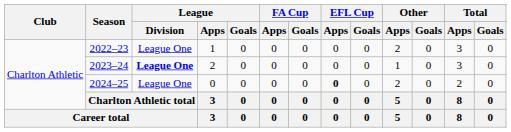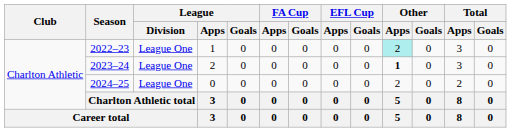(398, 48) no background -> (398, 48) paleturquoise background
(165, 65) bold -> (166, 65) normal
(398, 65) normal -> (398, 65) bold
(336, 83) bold -> (336, 83) normal
